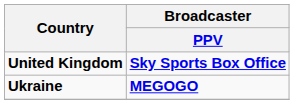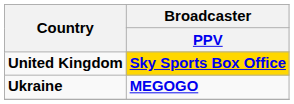(208, 63) no background -> (208, 63) gold background
